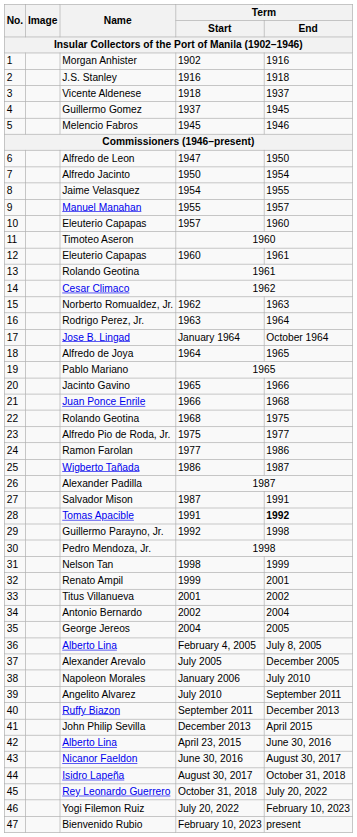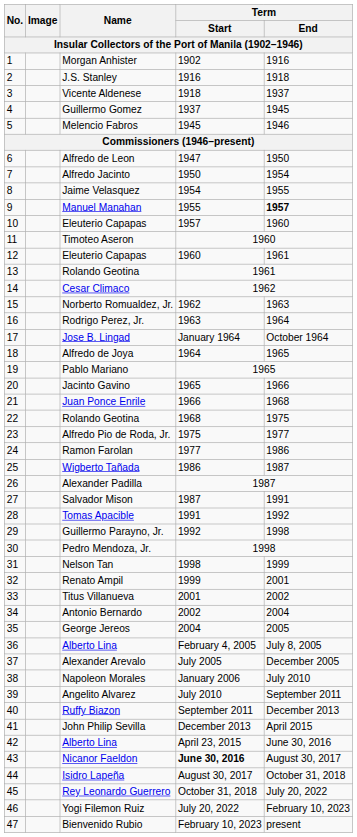(278, 207) normal -> (278, 207) bold
(278, 516) bold -> (278, 516) normal
(210, 759) normal -> (211, 759) bold
